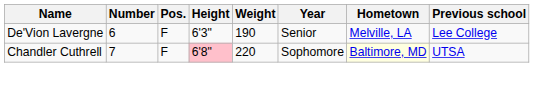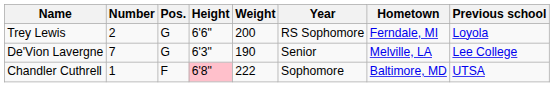+ row: (36, 33)
(112, 33) 6 -> (112, 52) 7
(164, 33) F -> (165, 52) G
(112, 52) 7 -> (112, 71) 1
(245, 52) 220 -> (245, 71) 222
(388, 52) lightyellow background -> (408, 71) no background
